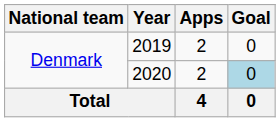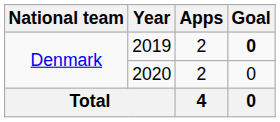(251, 46) normal -> (251, 46) bold
(251, 74) lightblue background -> (251, 74) no background
